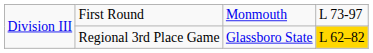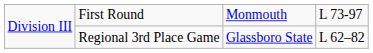(342, 37) gold background -> (342, 37) no background
